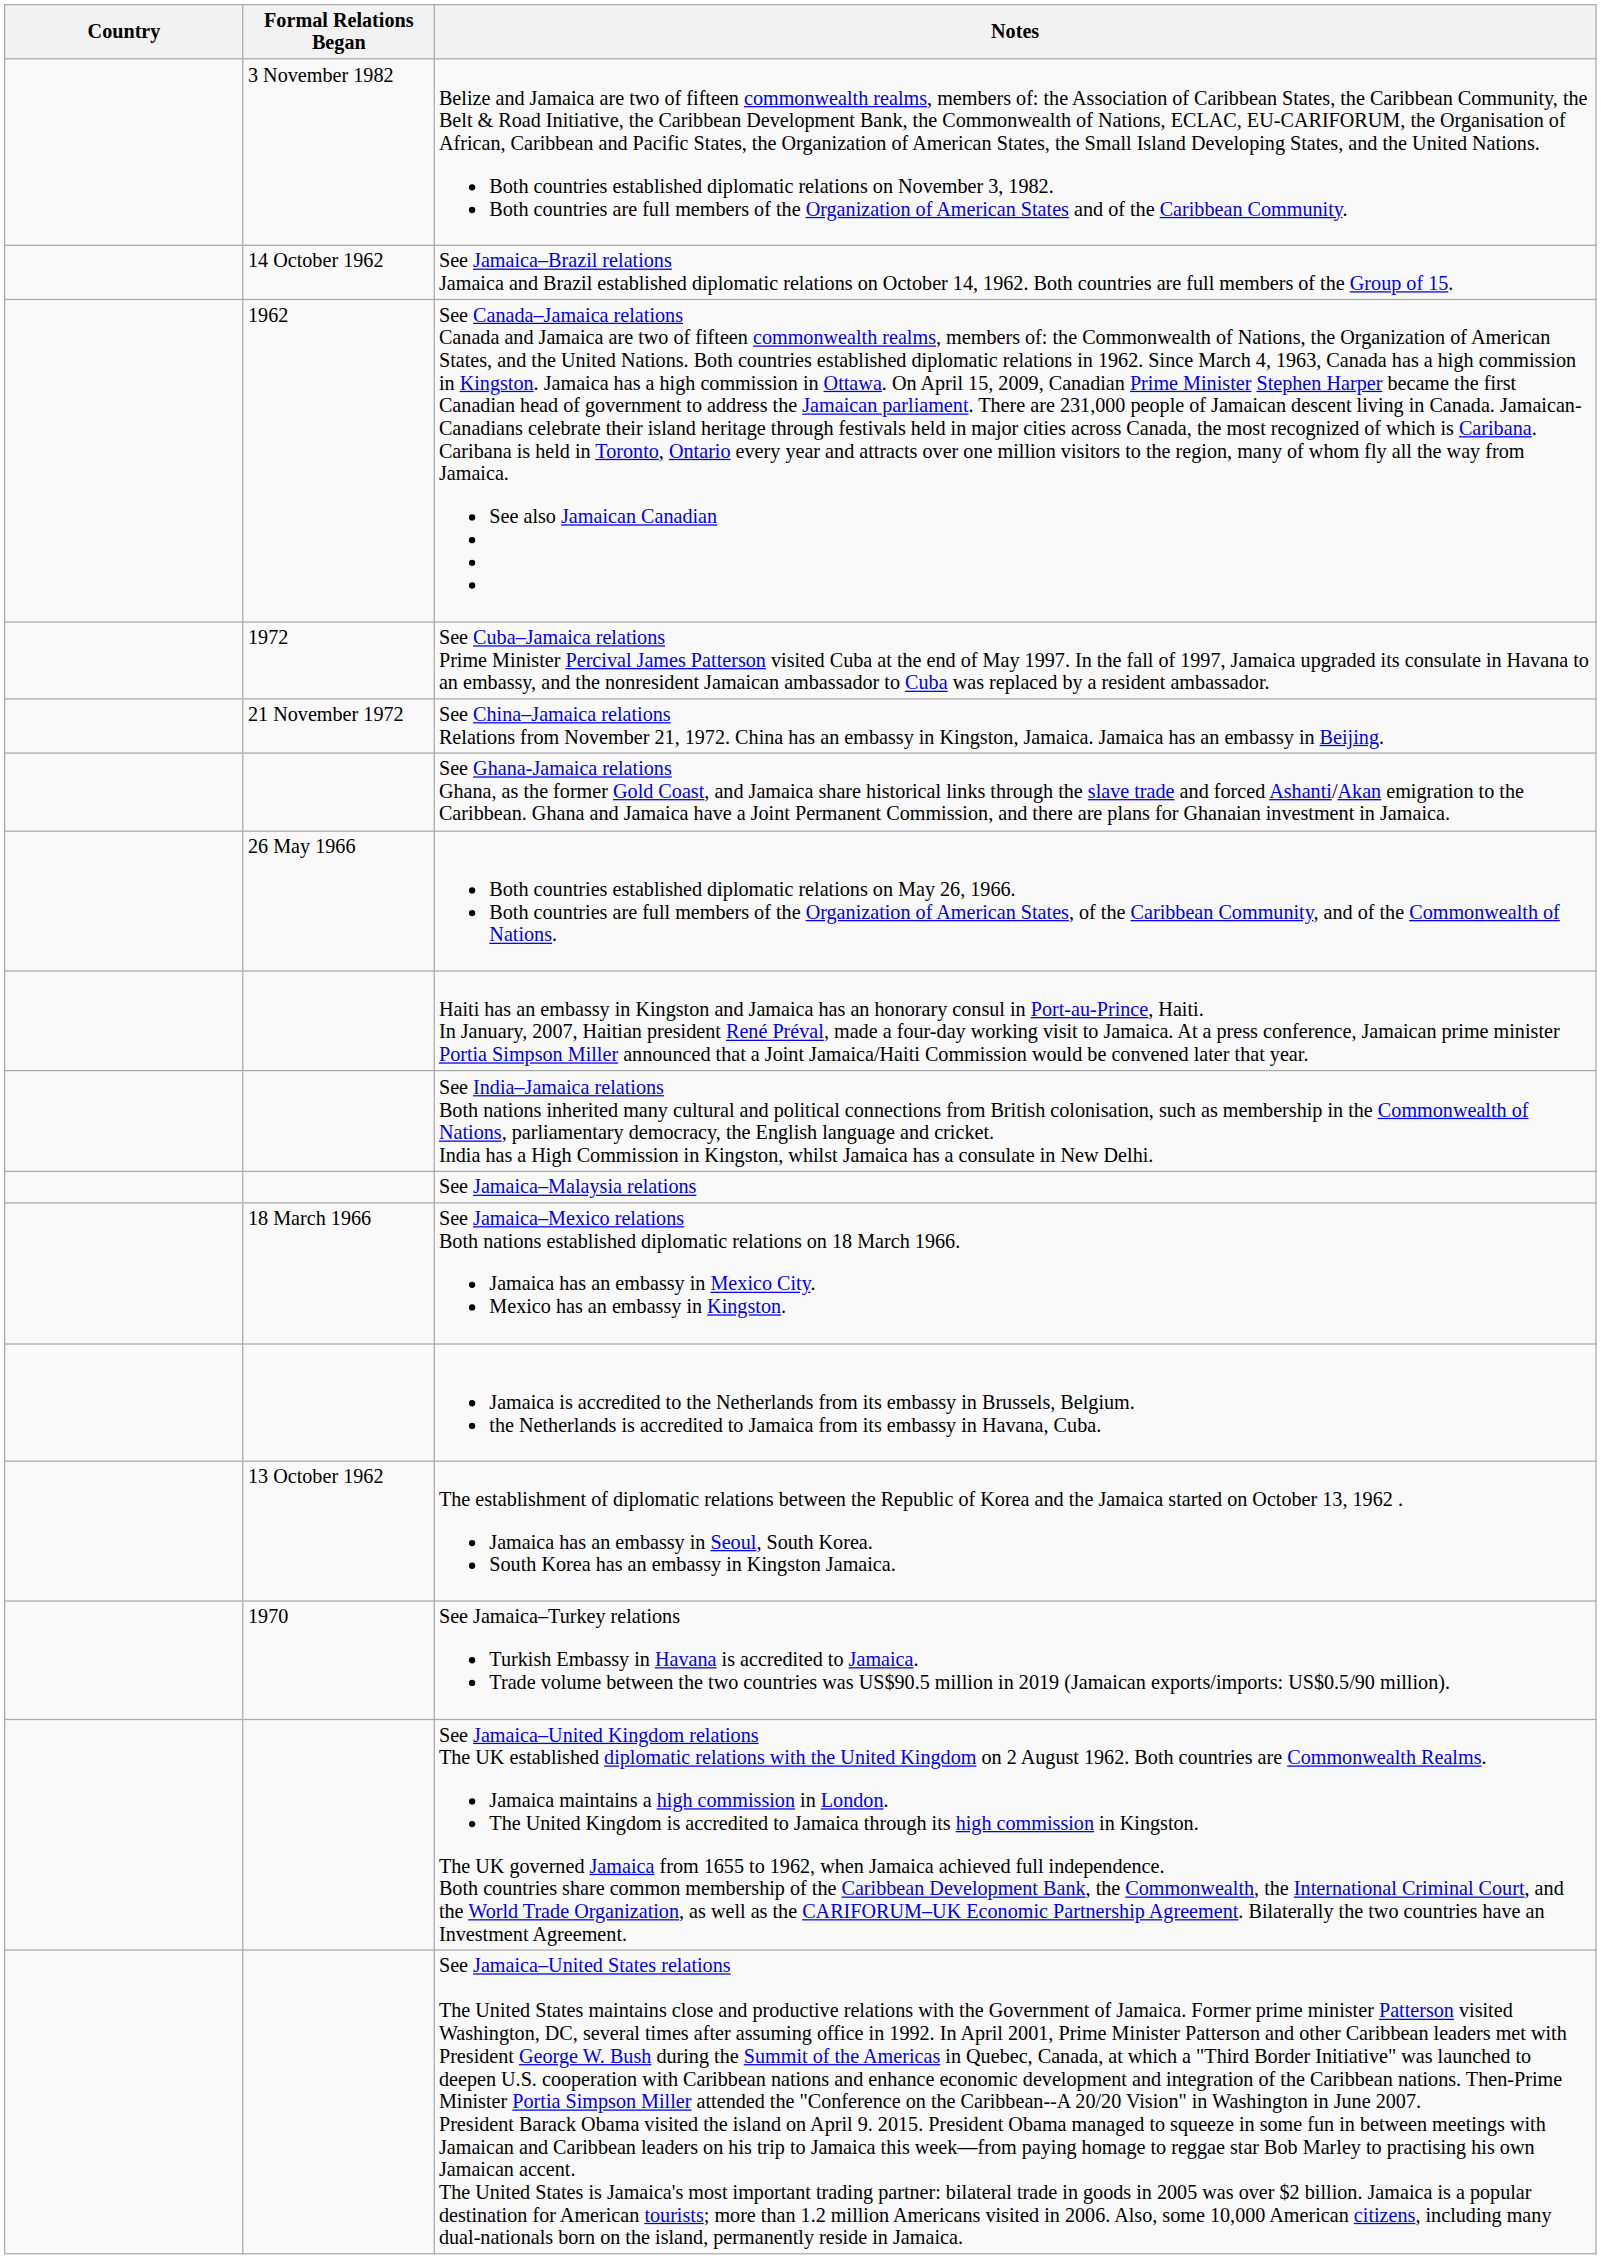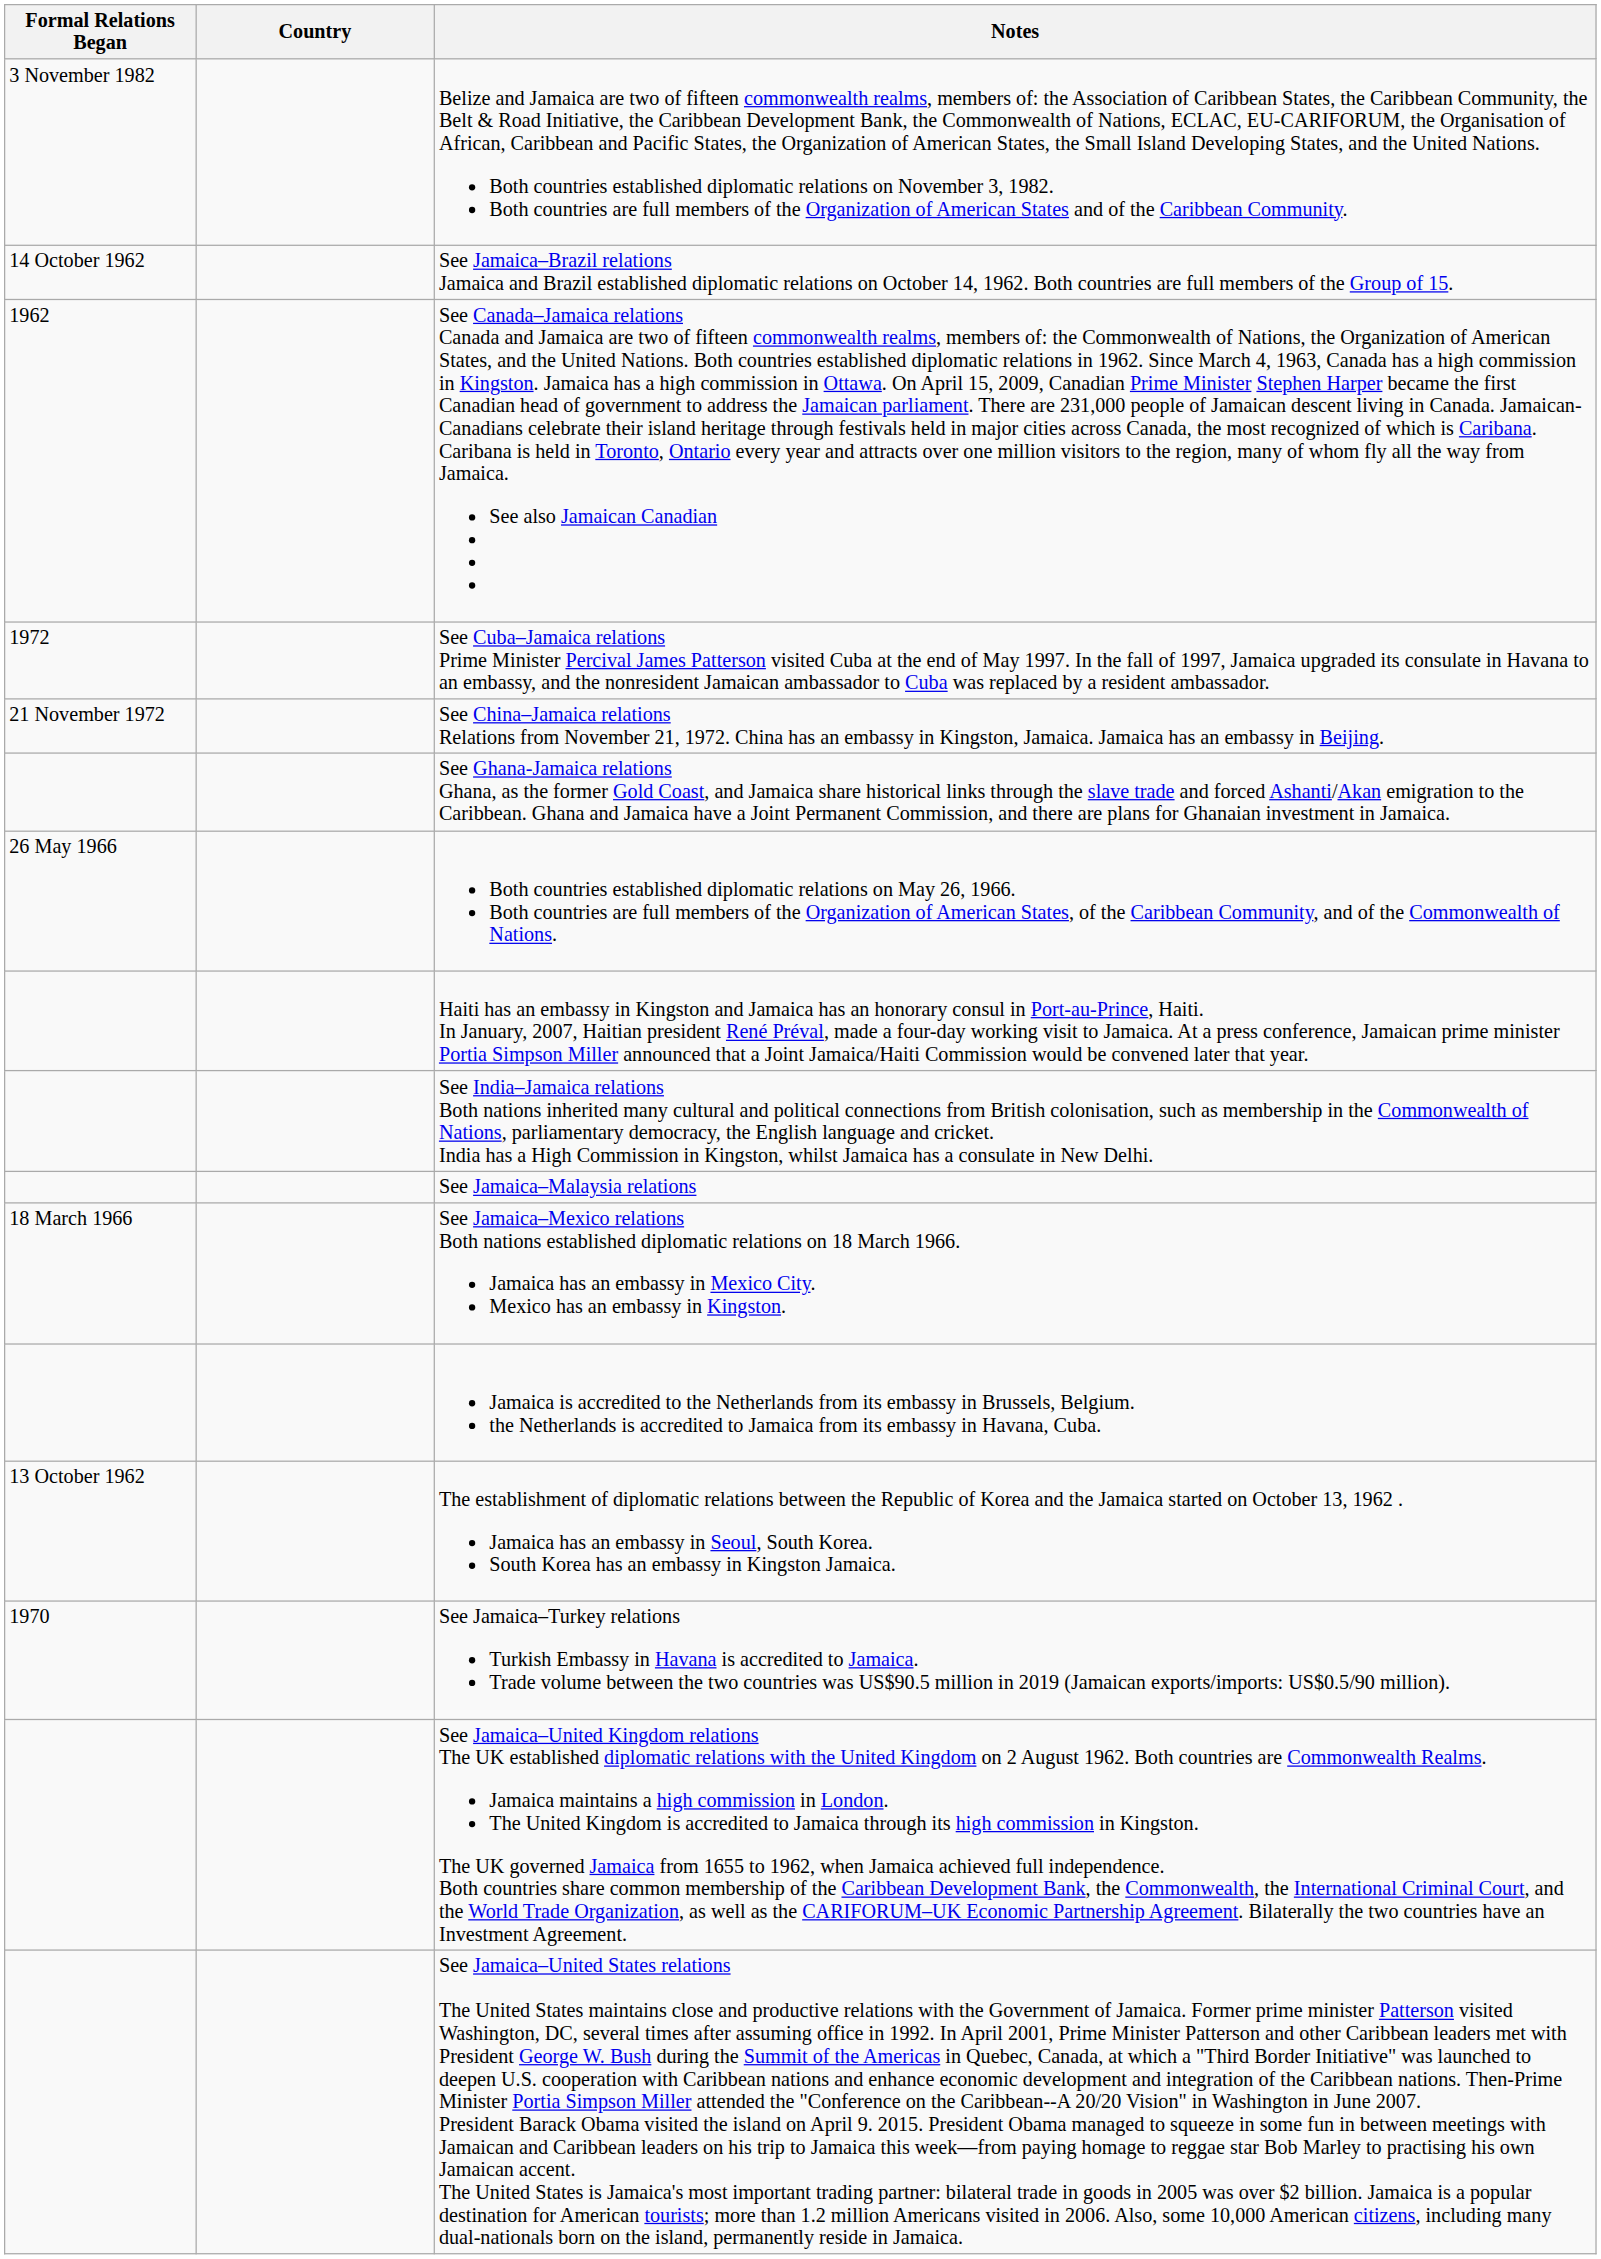columns swapped: (124, 31) <-> (339, 31)
